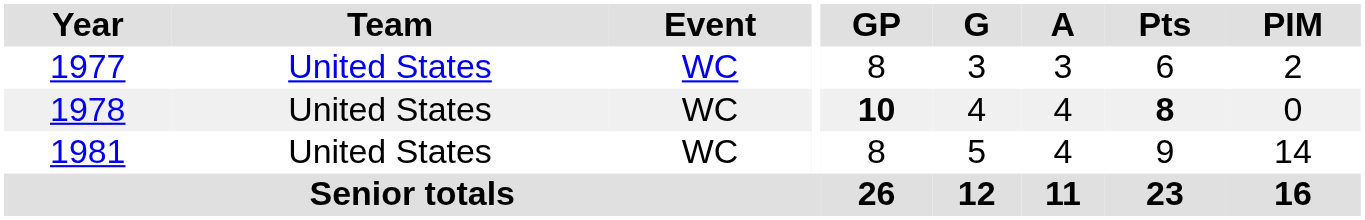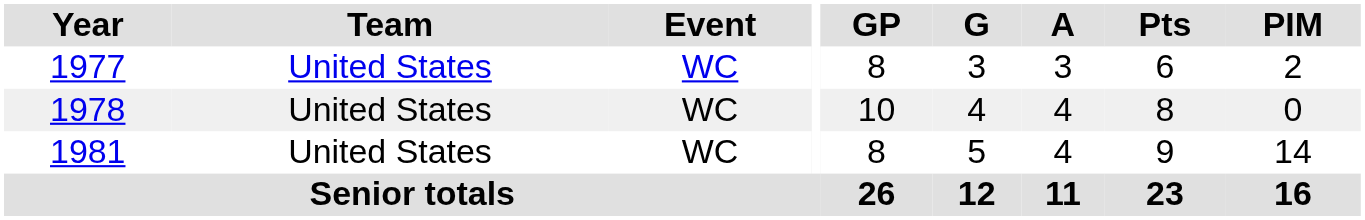(877, 109) bold -> (877, 109) normal
(1165, 109) bold -> (1165, 109) normal
